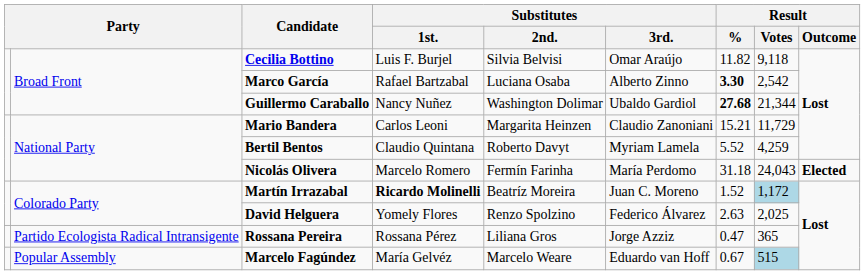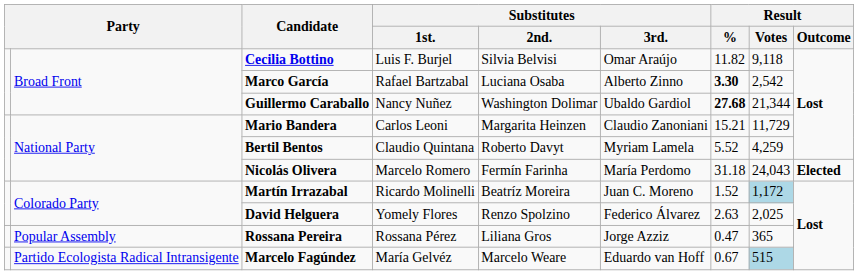(428, 192) bold -> (425, 192) normal
(126, 236) Partido Ecologista Radical Intransigente -> (65, 236) Popular Assembly
(65, 258) Popular Assembly -> (126, 258) Partido Ecologista Radical Intransigente
